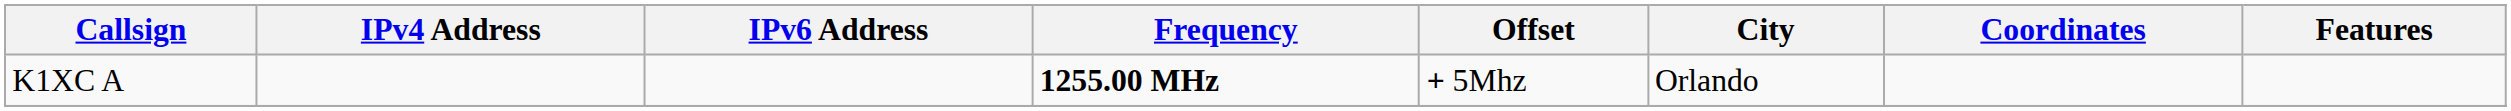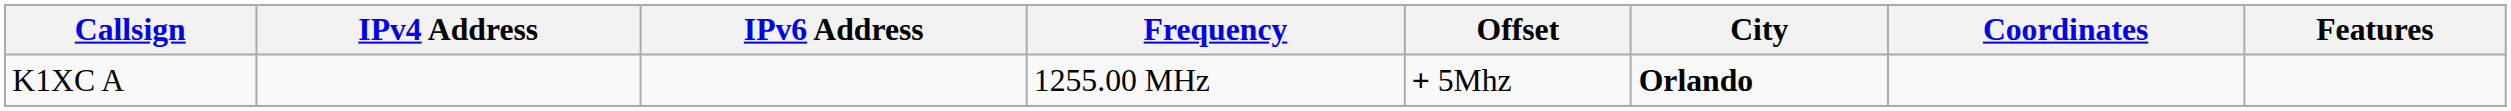(1129, 79) bold -> (1122, 79) normal
(1707, 79) normal -> (1696, 79) bold
